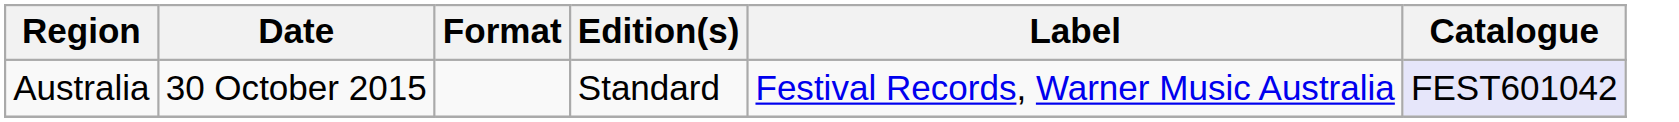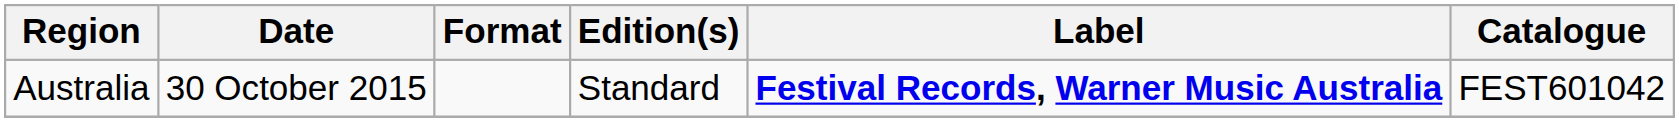(1075, 87) normal -> (1099, 87) bold
(1514, 87) lavender background -> (1562, 87) no background
